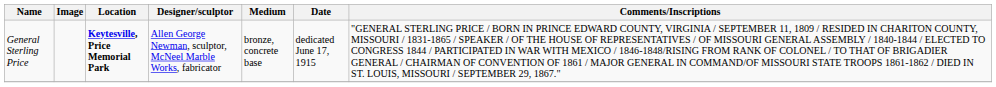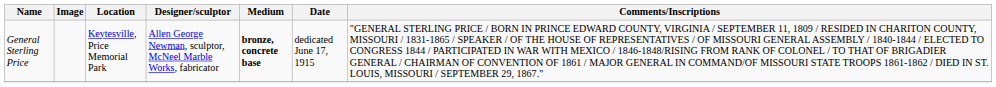(113, 51) bold -> (112, 51) normal
(261, 51) normal -> (260, 51) bold
